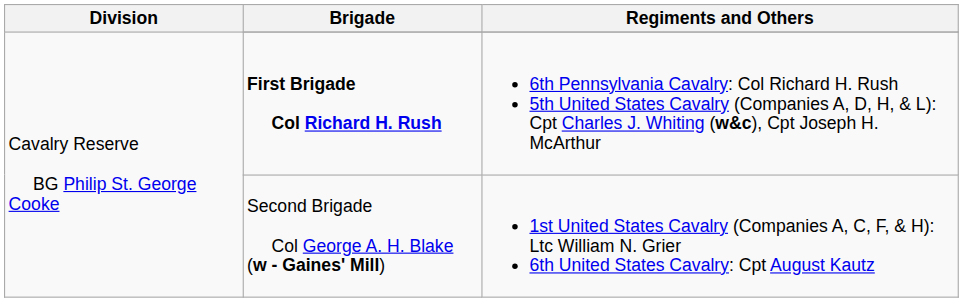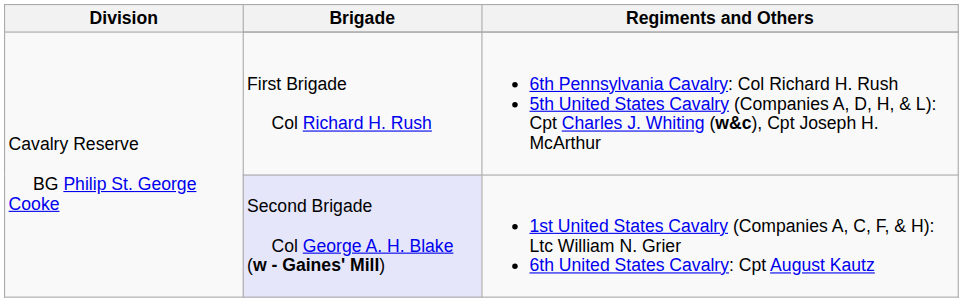(344, 103) bold -> (339, 103) normal
(350, 235) no background -> (350, 235) lavender background
